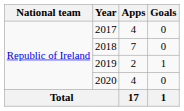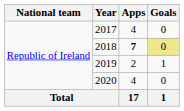(133, 47) normal -> (133, 47) bold
(163, 47) no background -> (163, 47) khaki background
